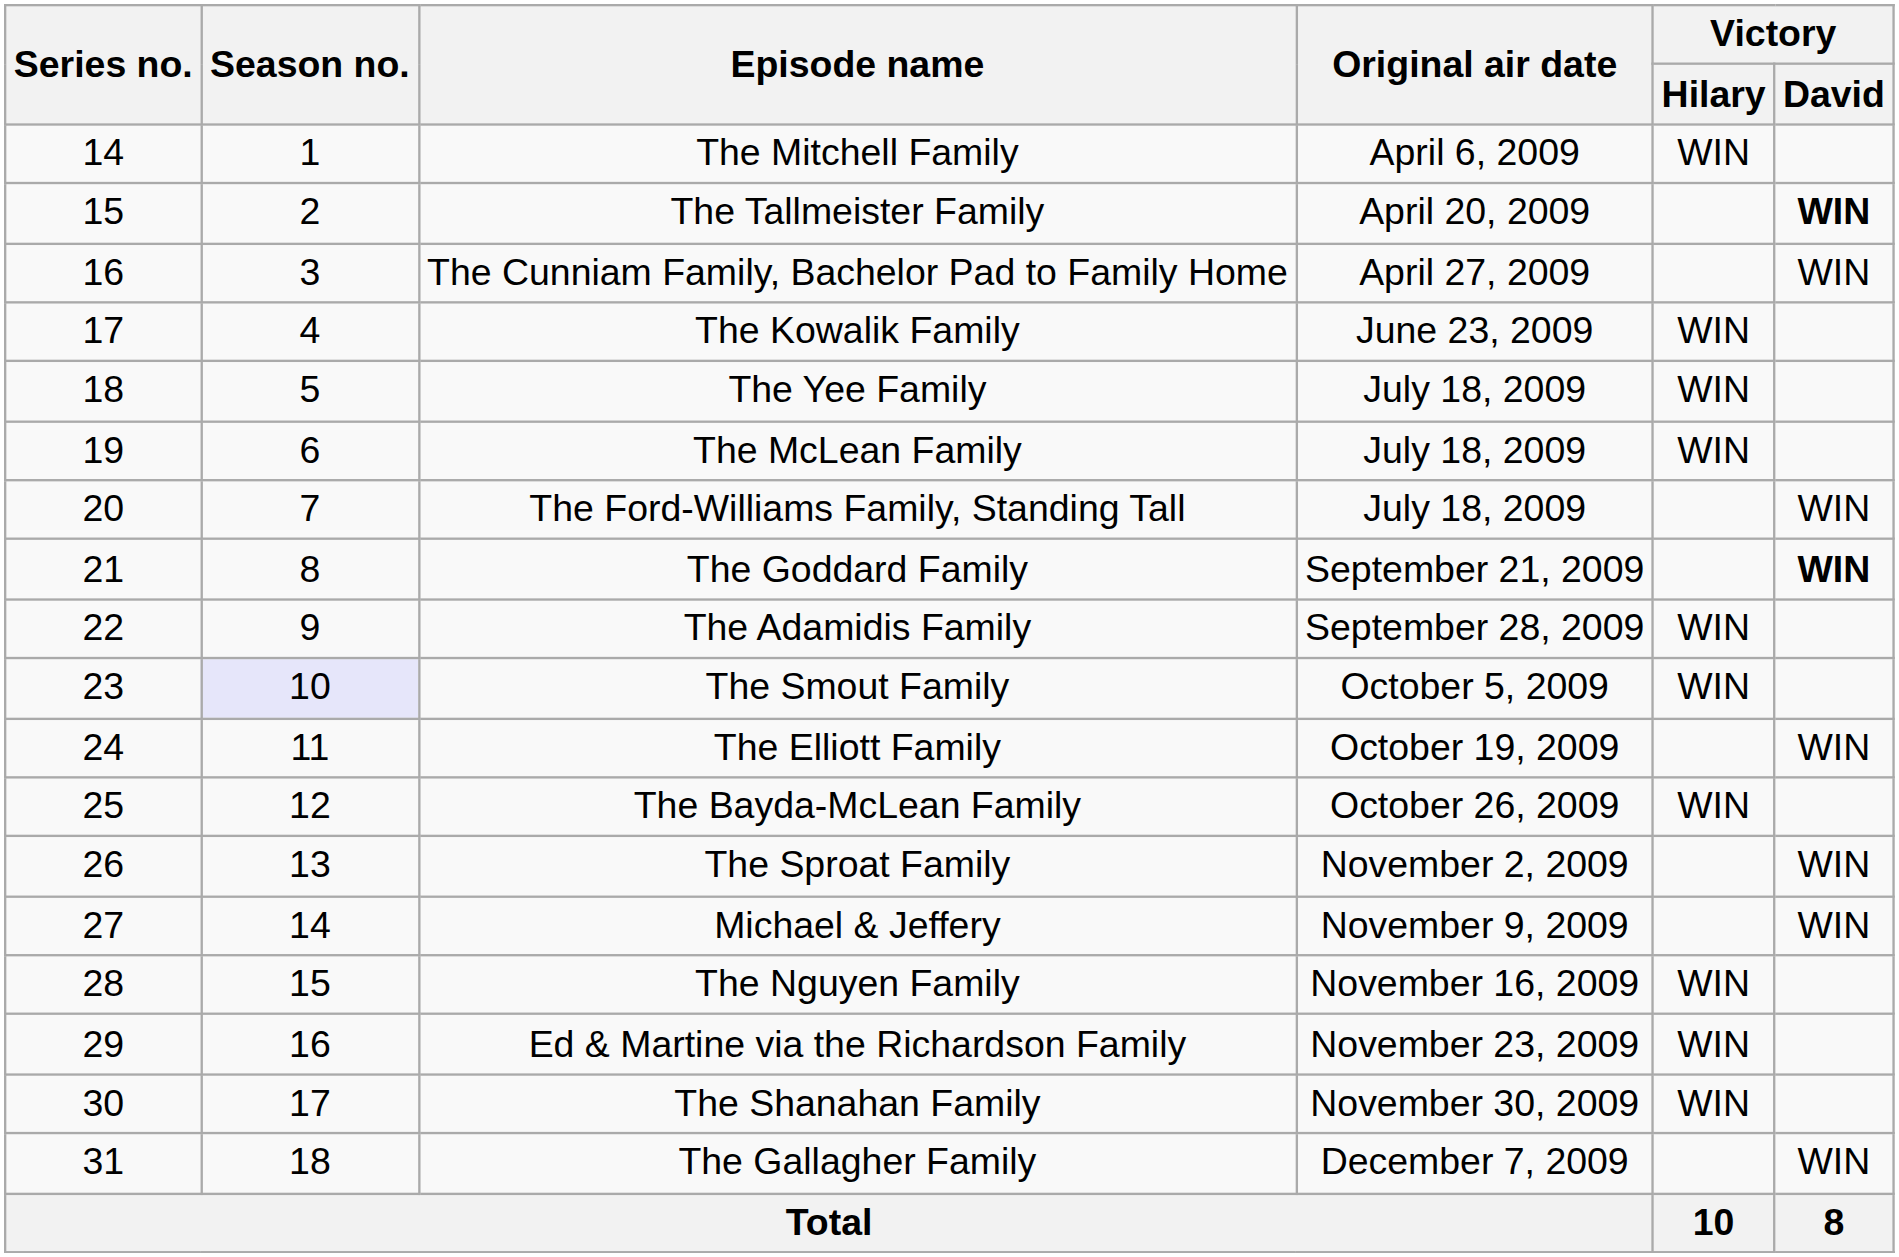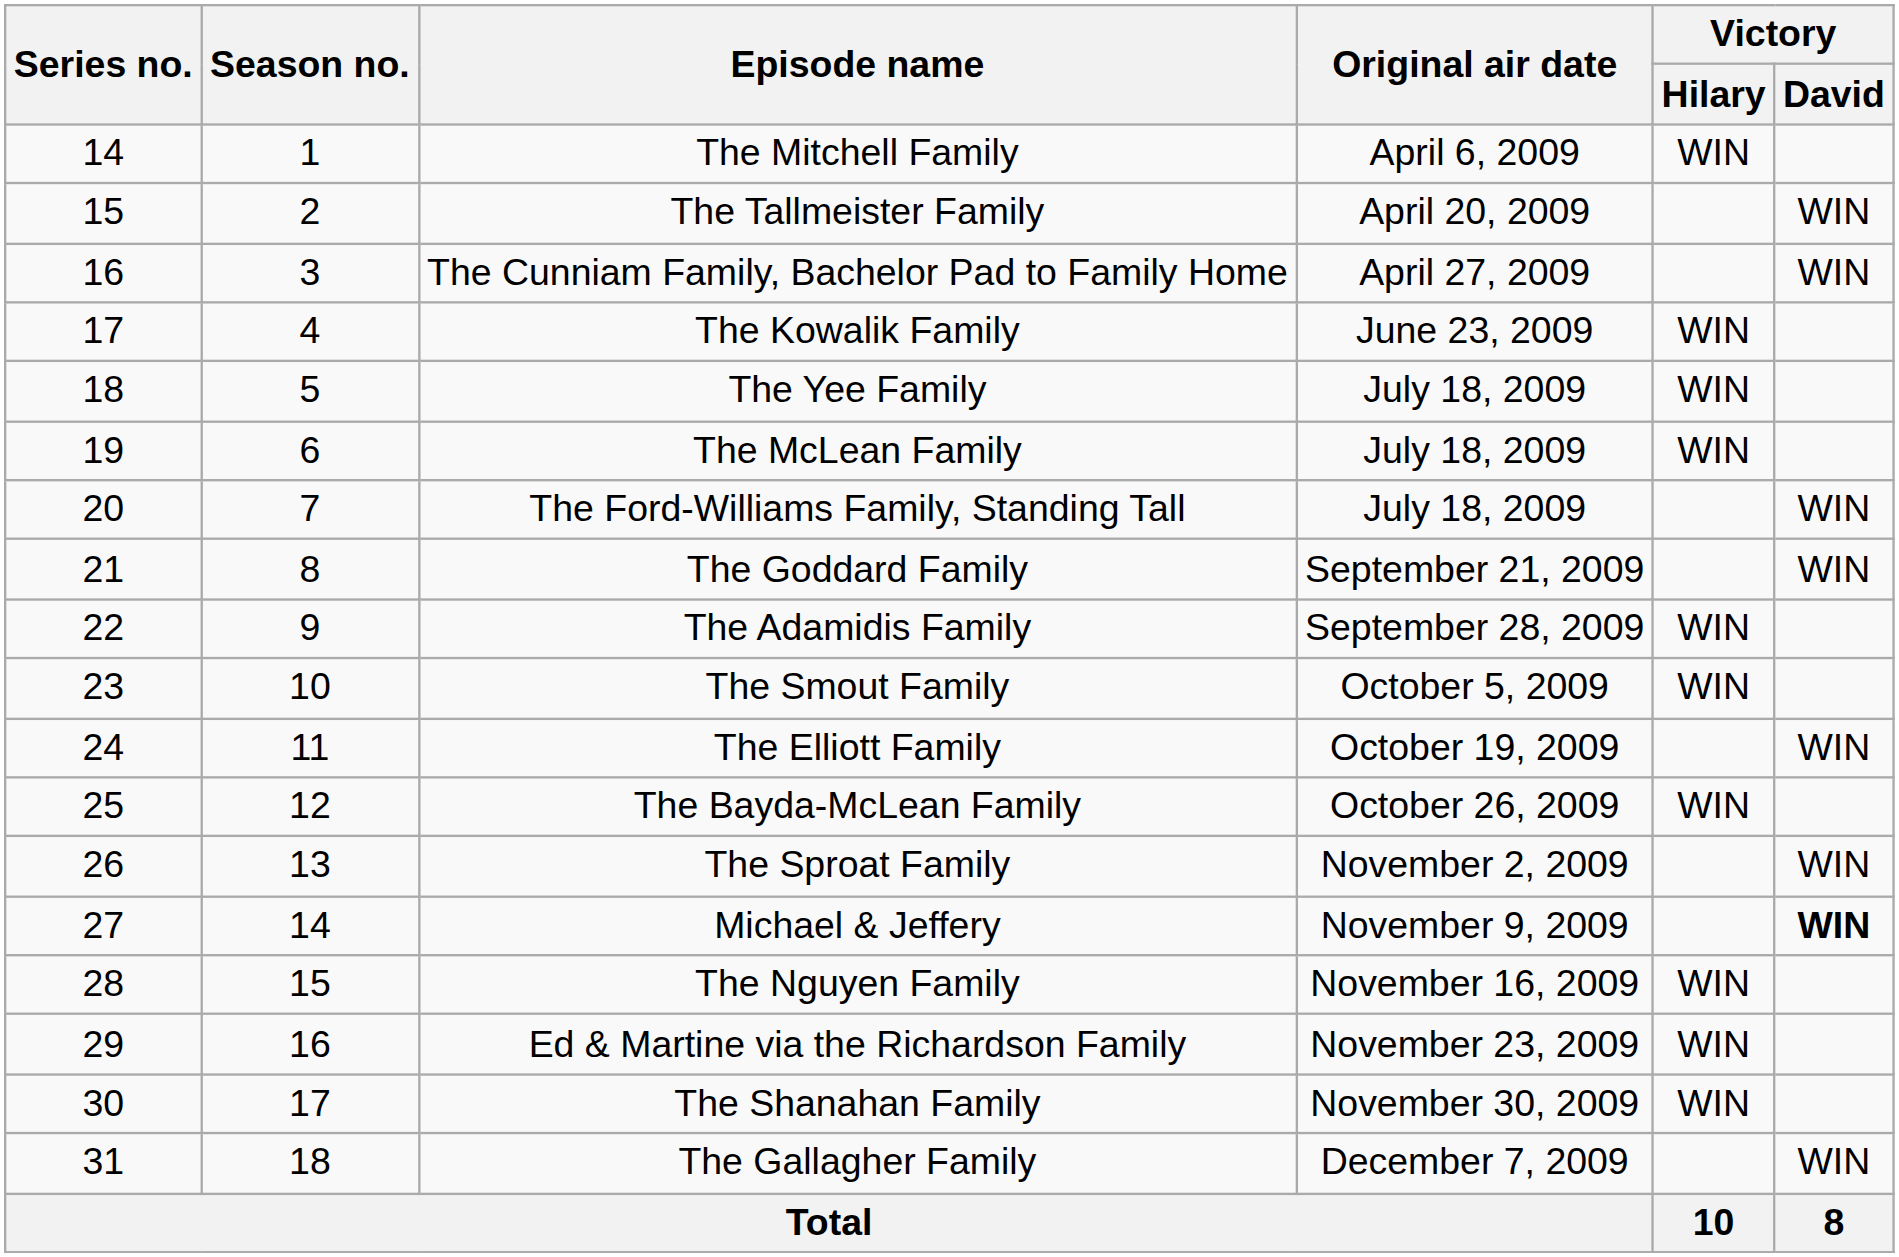(1834, 212) bold -> (1834, 212) normal
(1834, 568) bold -> (1834, 568) normal
(310, 687) lavender background -> (310, 687) no background
(1834, 924) normal -> (1834, 924) bold
